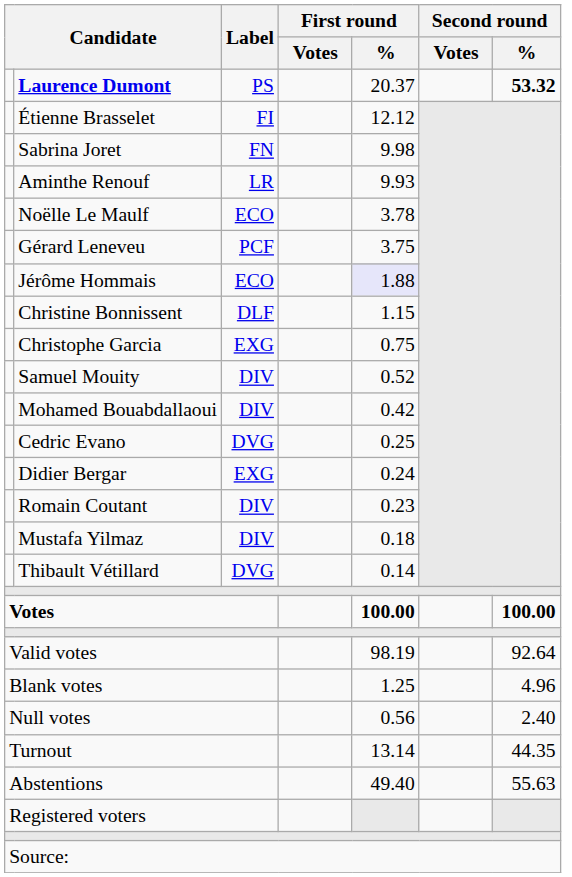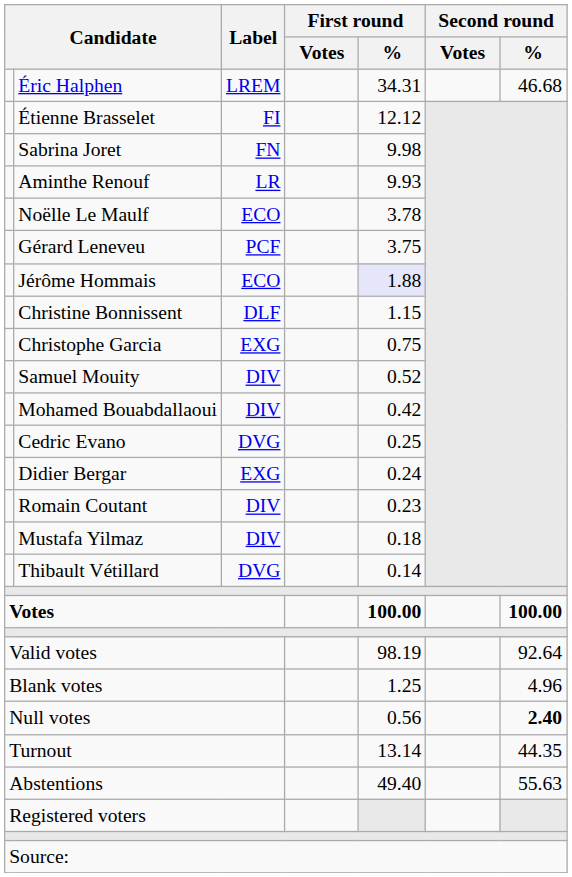+ row: (70, 85)
- row: (95, 85)
(538, 718) normal -> (545, 718) bold
